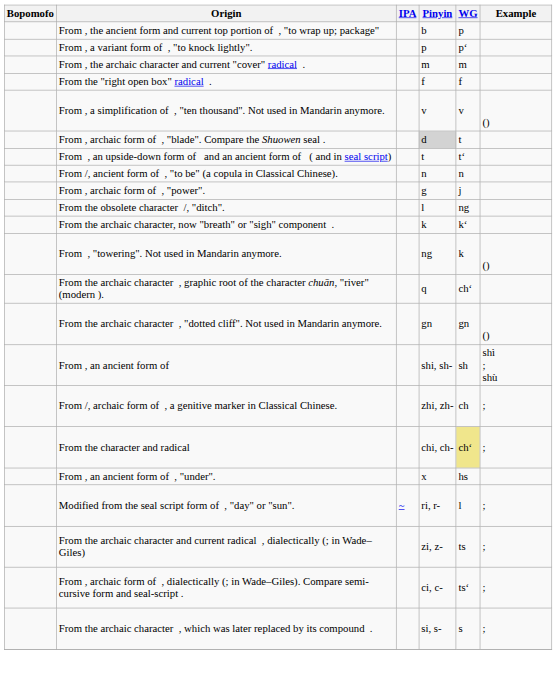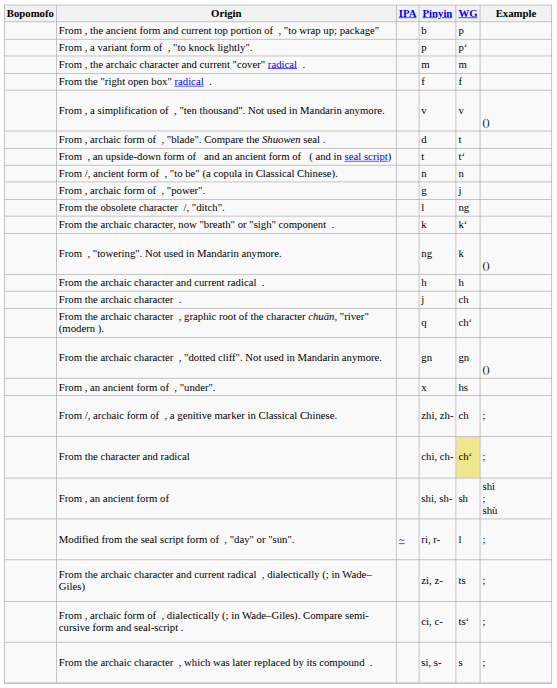(424, 139) lightgrey background -> (424, 139) no background
+ row: (162, 282)
+ row: (120, 299)
rows swapped: (137, 476) <-> (117, 365)
